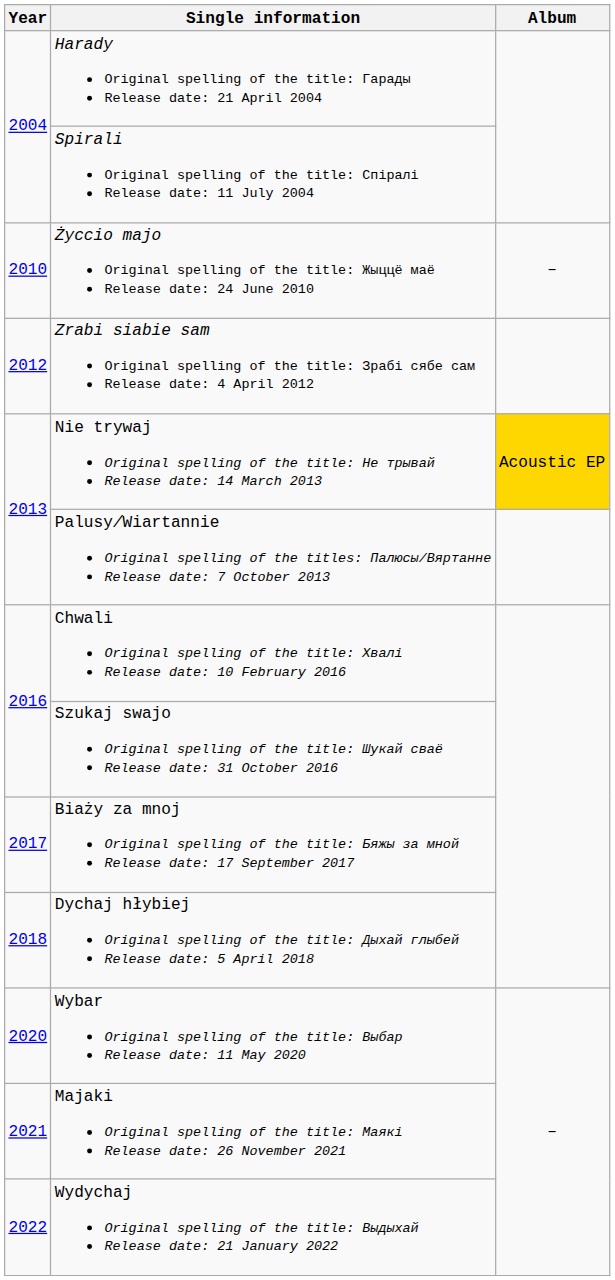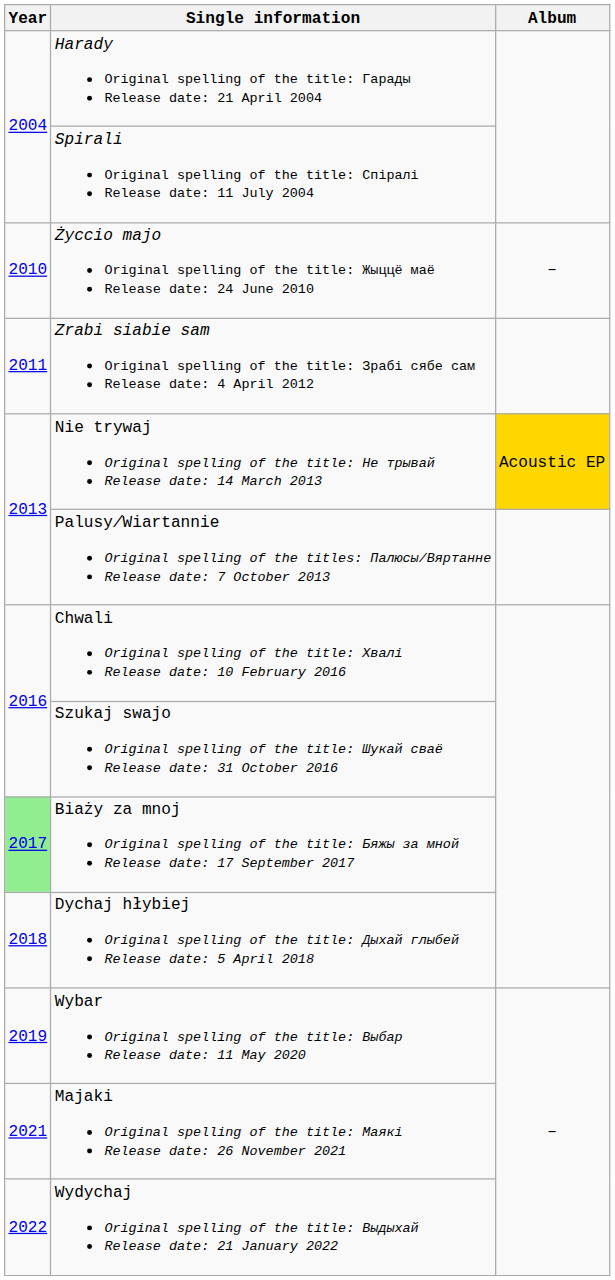(28, 366) 2012 -> (28, 366) 2011
(28, 844) no background -> (28, 844) lightgreen background
(28, 1036) 2020 -> (28, 1036) 2019
